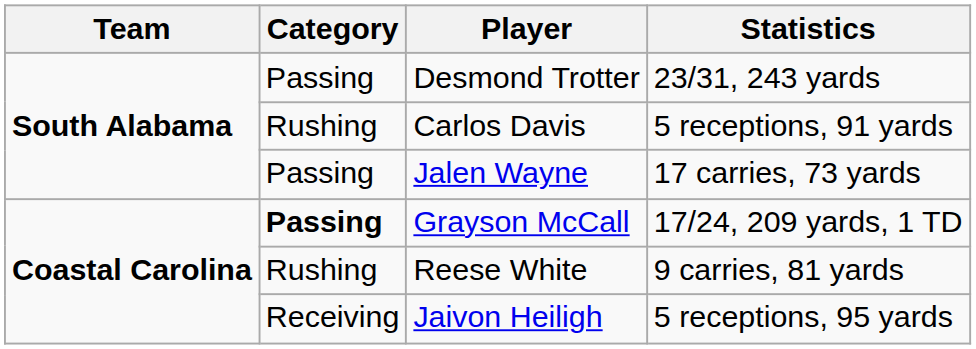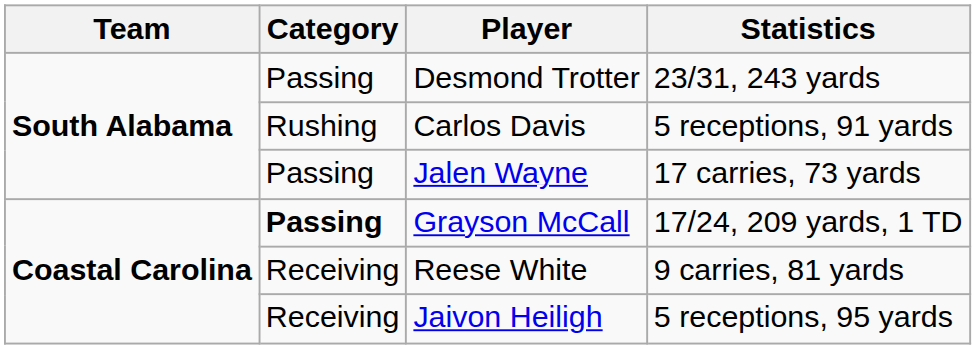(322, 270) Rushing -> (333, 270) Receiving
